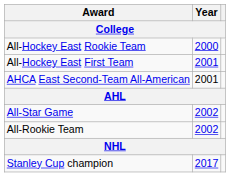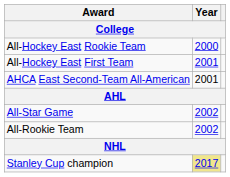(207, 163) no background -> (207, 163) khaki background
